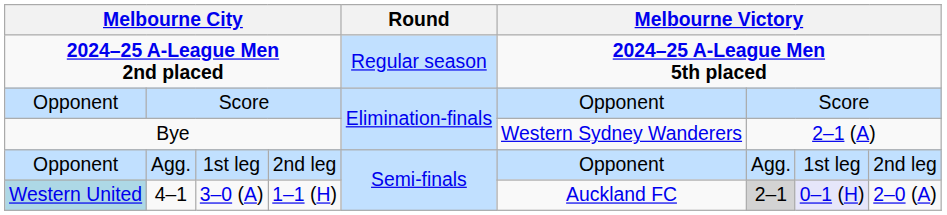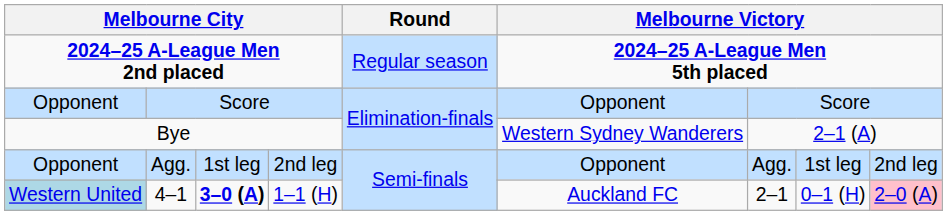(232, 195) normal -> (232, 195) bold
(771, 195) lightgrey background -> (772, 195) no background
(832, 195) lavender background -> (833, 195) no background
(905, 195) no background -> (906, 195) pink background
